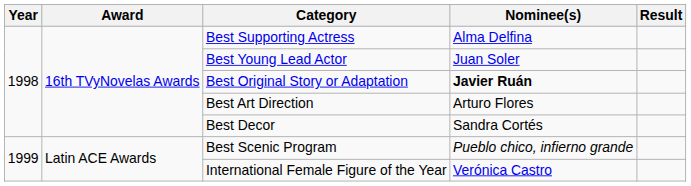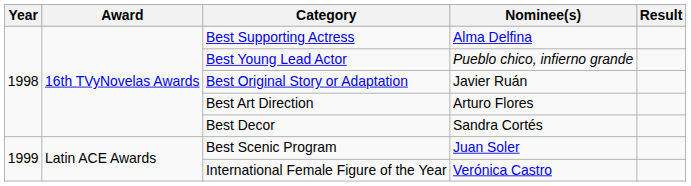(486, 59) Juan Soler -> (543, 59) Pueblo chico, infierno grande
(492, 81) bold -> (490, 81) normal
(543, 147) Pueblo chico, infierno grande -> (486, 147) Juan Soler
